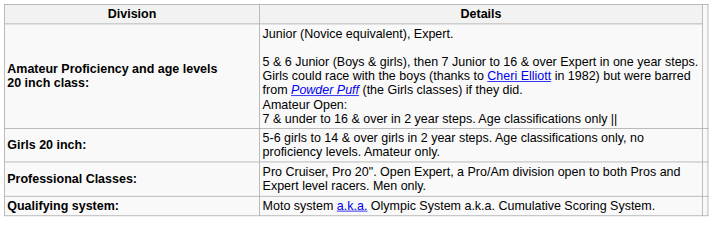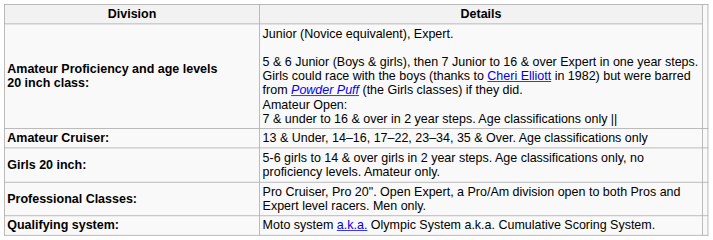+ row: (58, 138)
